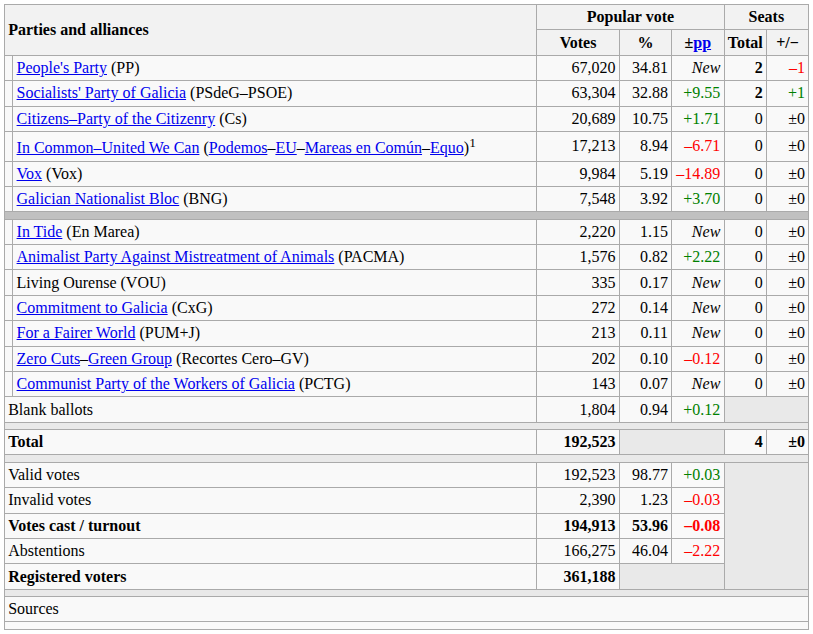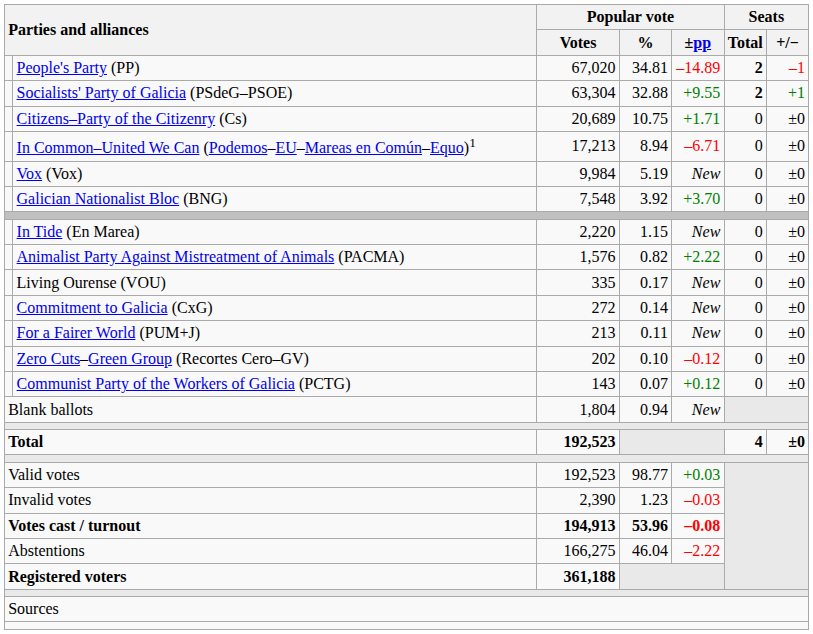(706, 67) New -> (698, 67) –14.89
(698, 173) –14.89 -> (706, 173) New
(706, 384) New -> (702, 384) +0.12
(702, 409) +0.12 -> (706, 409) New
